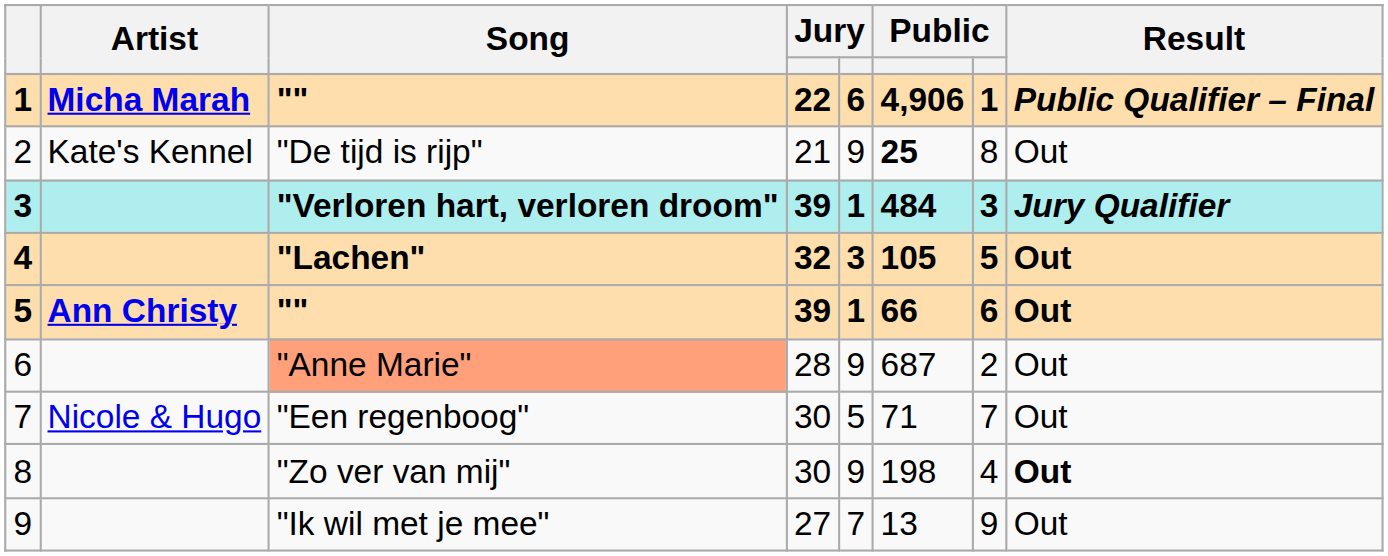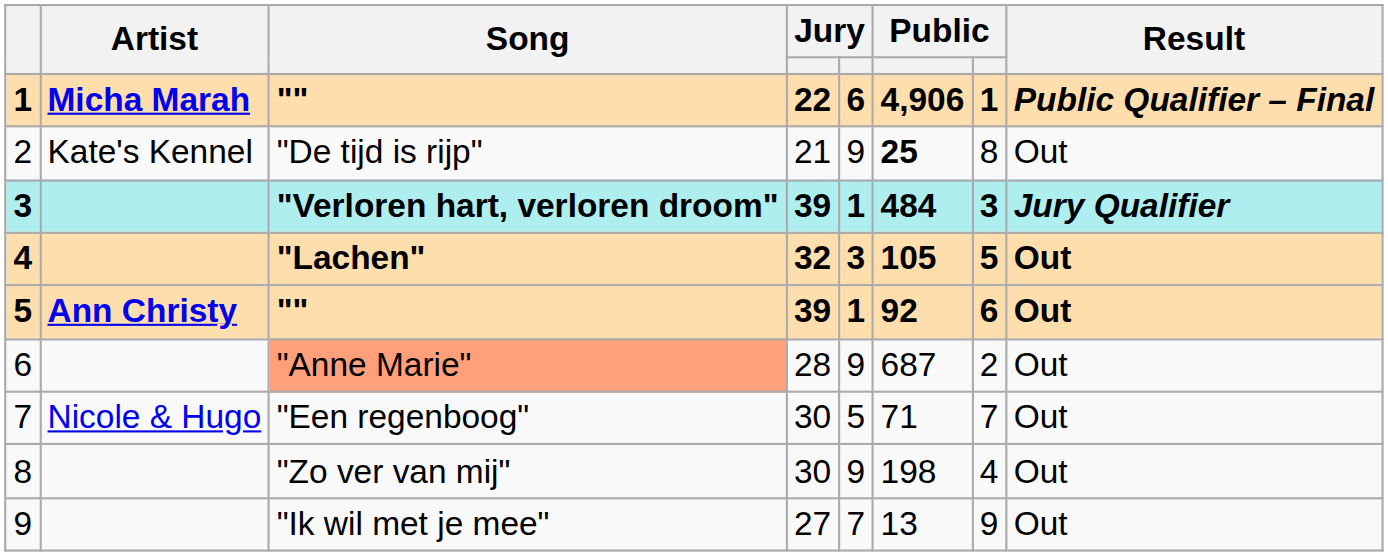(899, 311) 66 -> (899, 311) 92
(1043, 470) bold -> (1041, 470) normal
